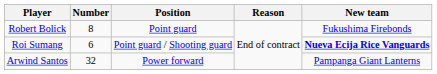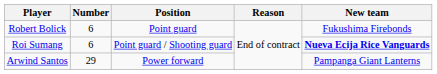(91, 28) 8 -> (91, 28) 6
(91, 61) 32 -> (91, 61) 29
